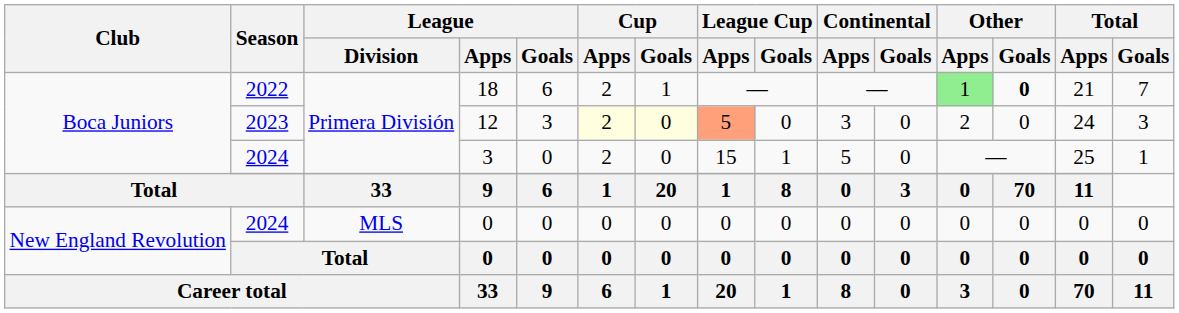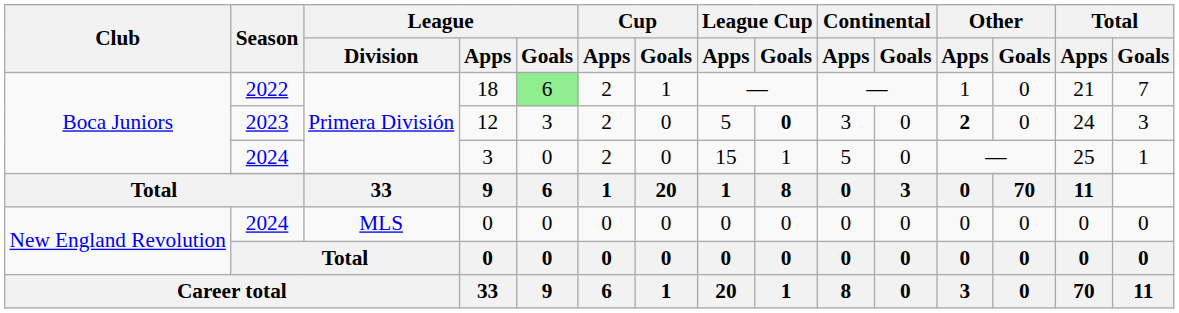(547, 88) no background -> (547, 88) lightgreen background
(965, 88) lightgreen background -> (965, 88) no background
(1024, 88) bold -> (1024, 88) normal
(607, 122) lightyellow background -> (607, 122) no background
(666, 122) lightyellow background -> (666, 122) no background
(726, 122) lightsalmon background -> (726, 122) no background
(786, 122) normal -> (786, 122) bold
(965, 122) normal -> (965, 122) bold
